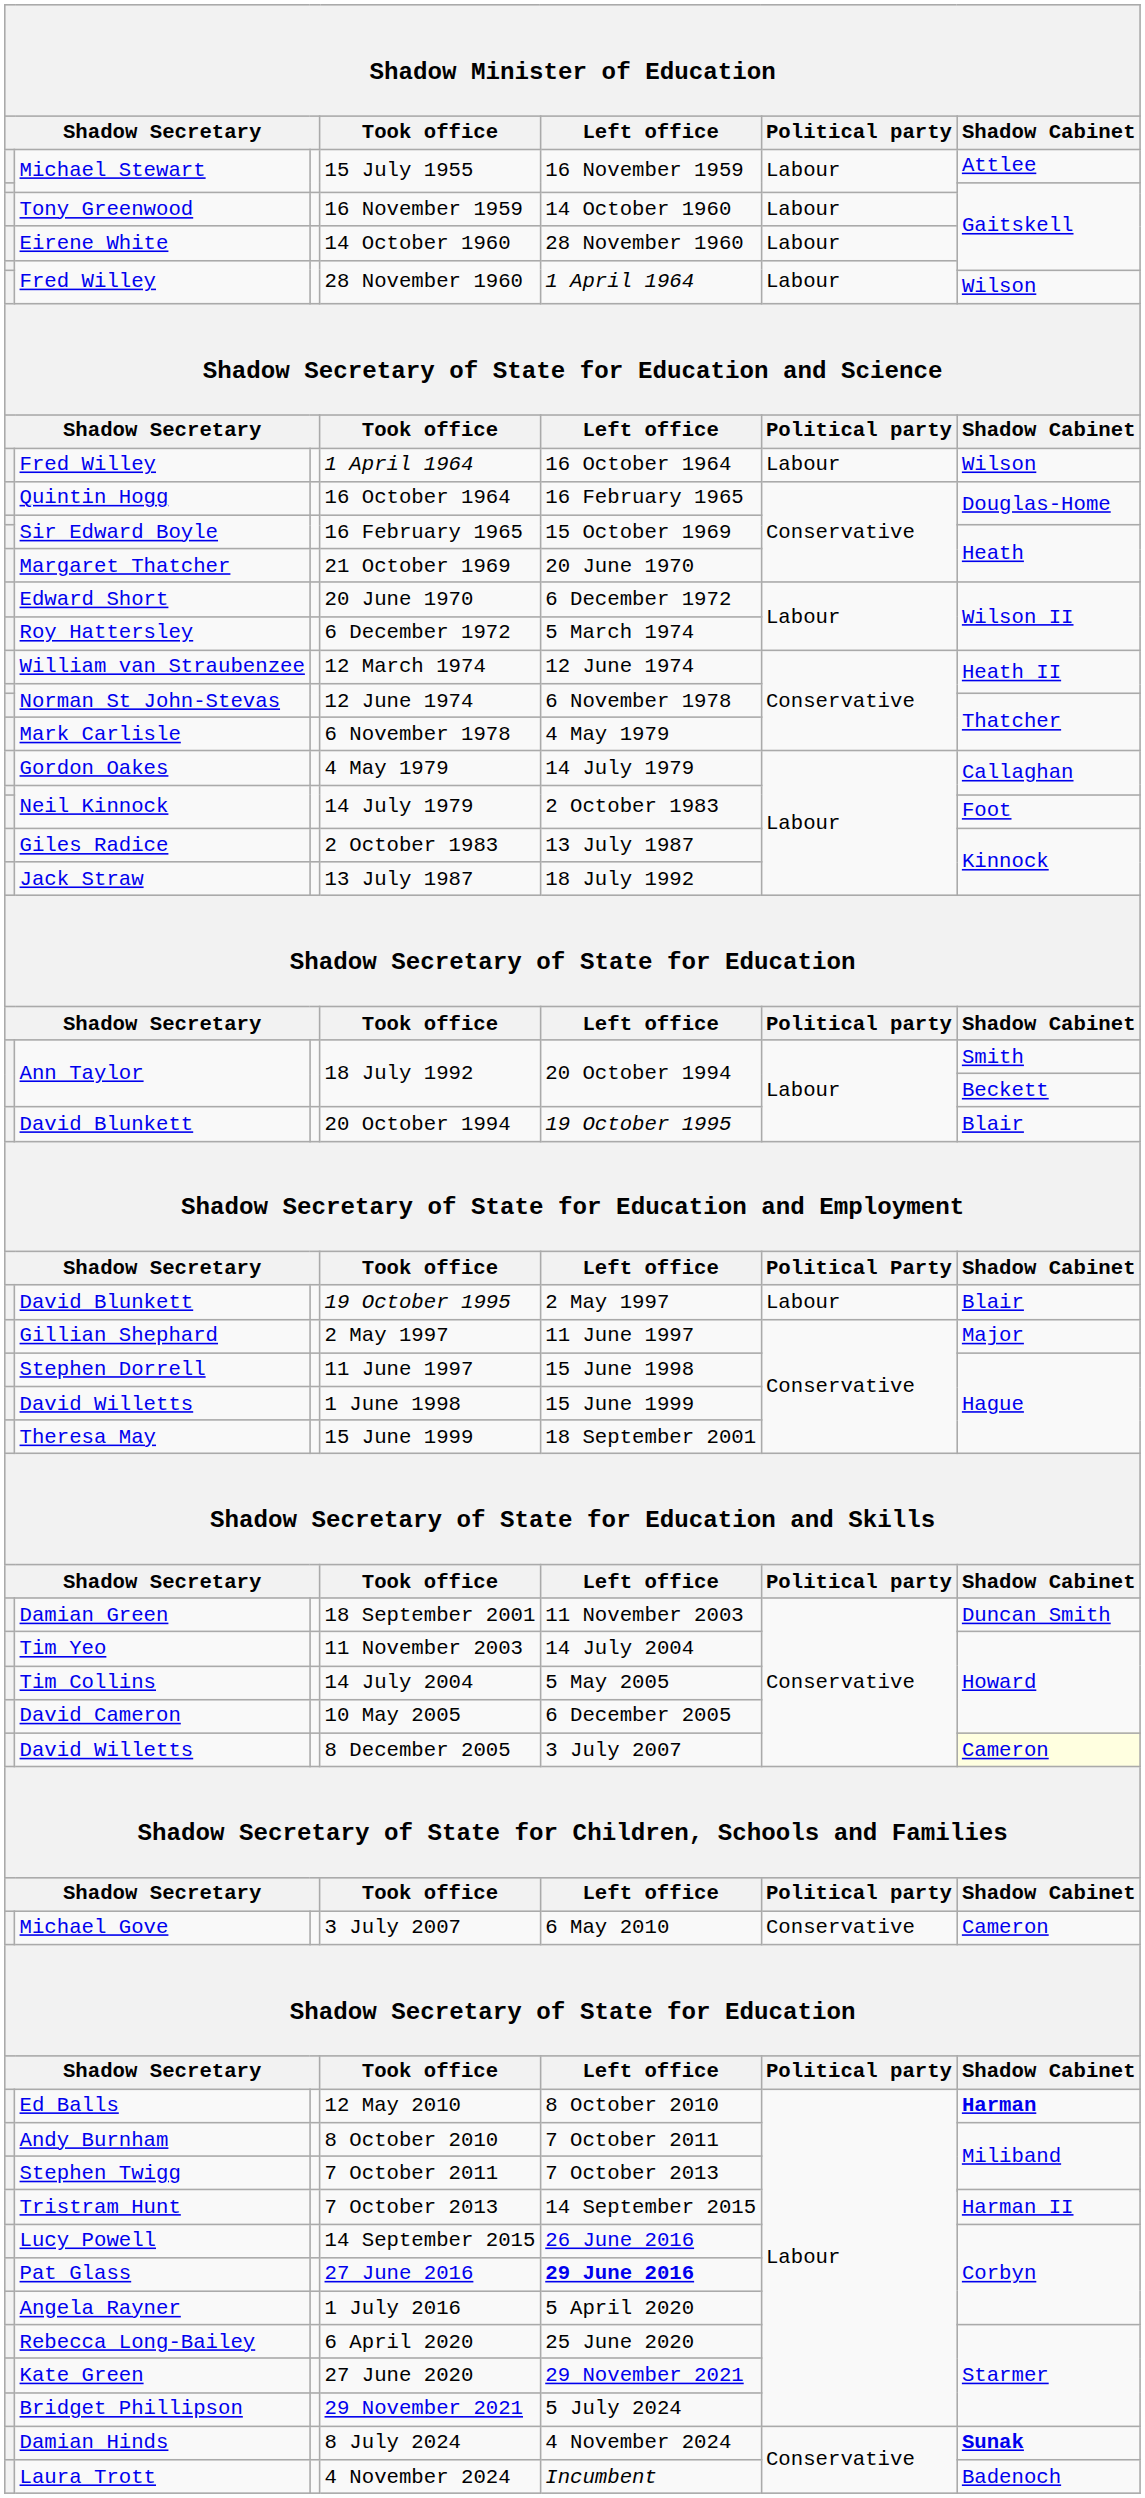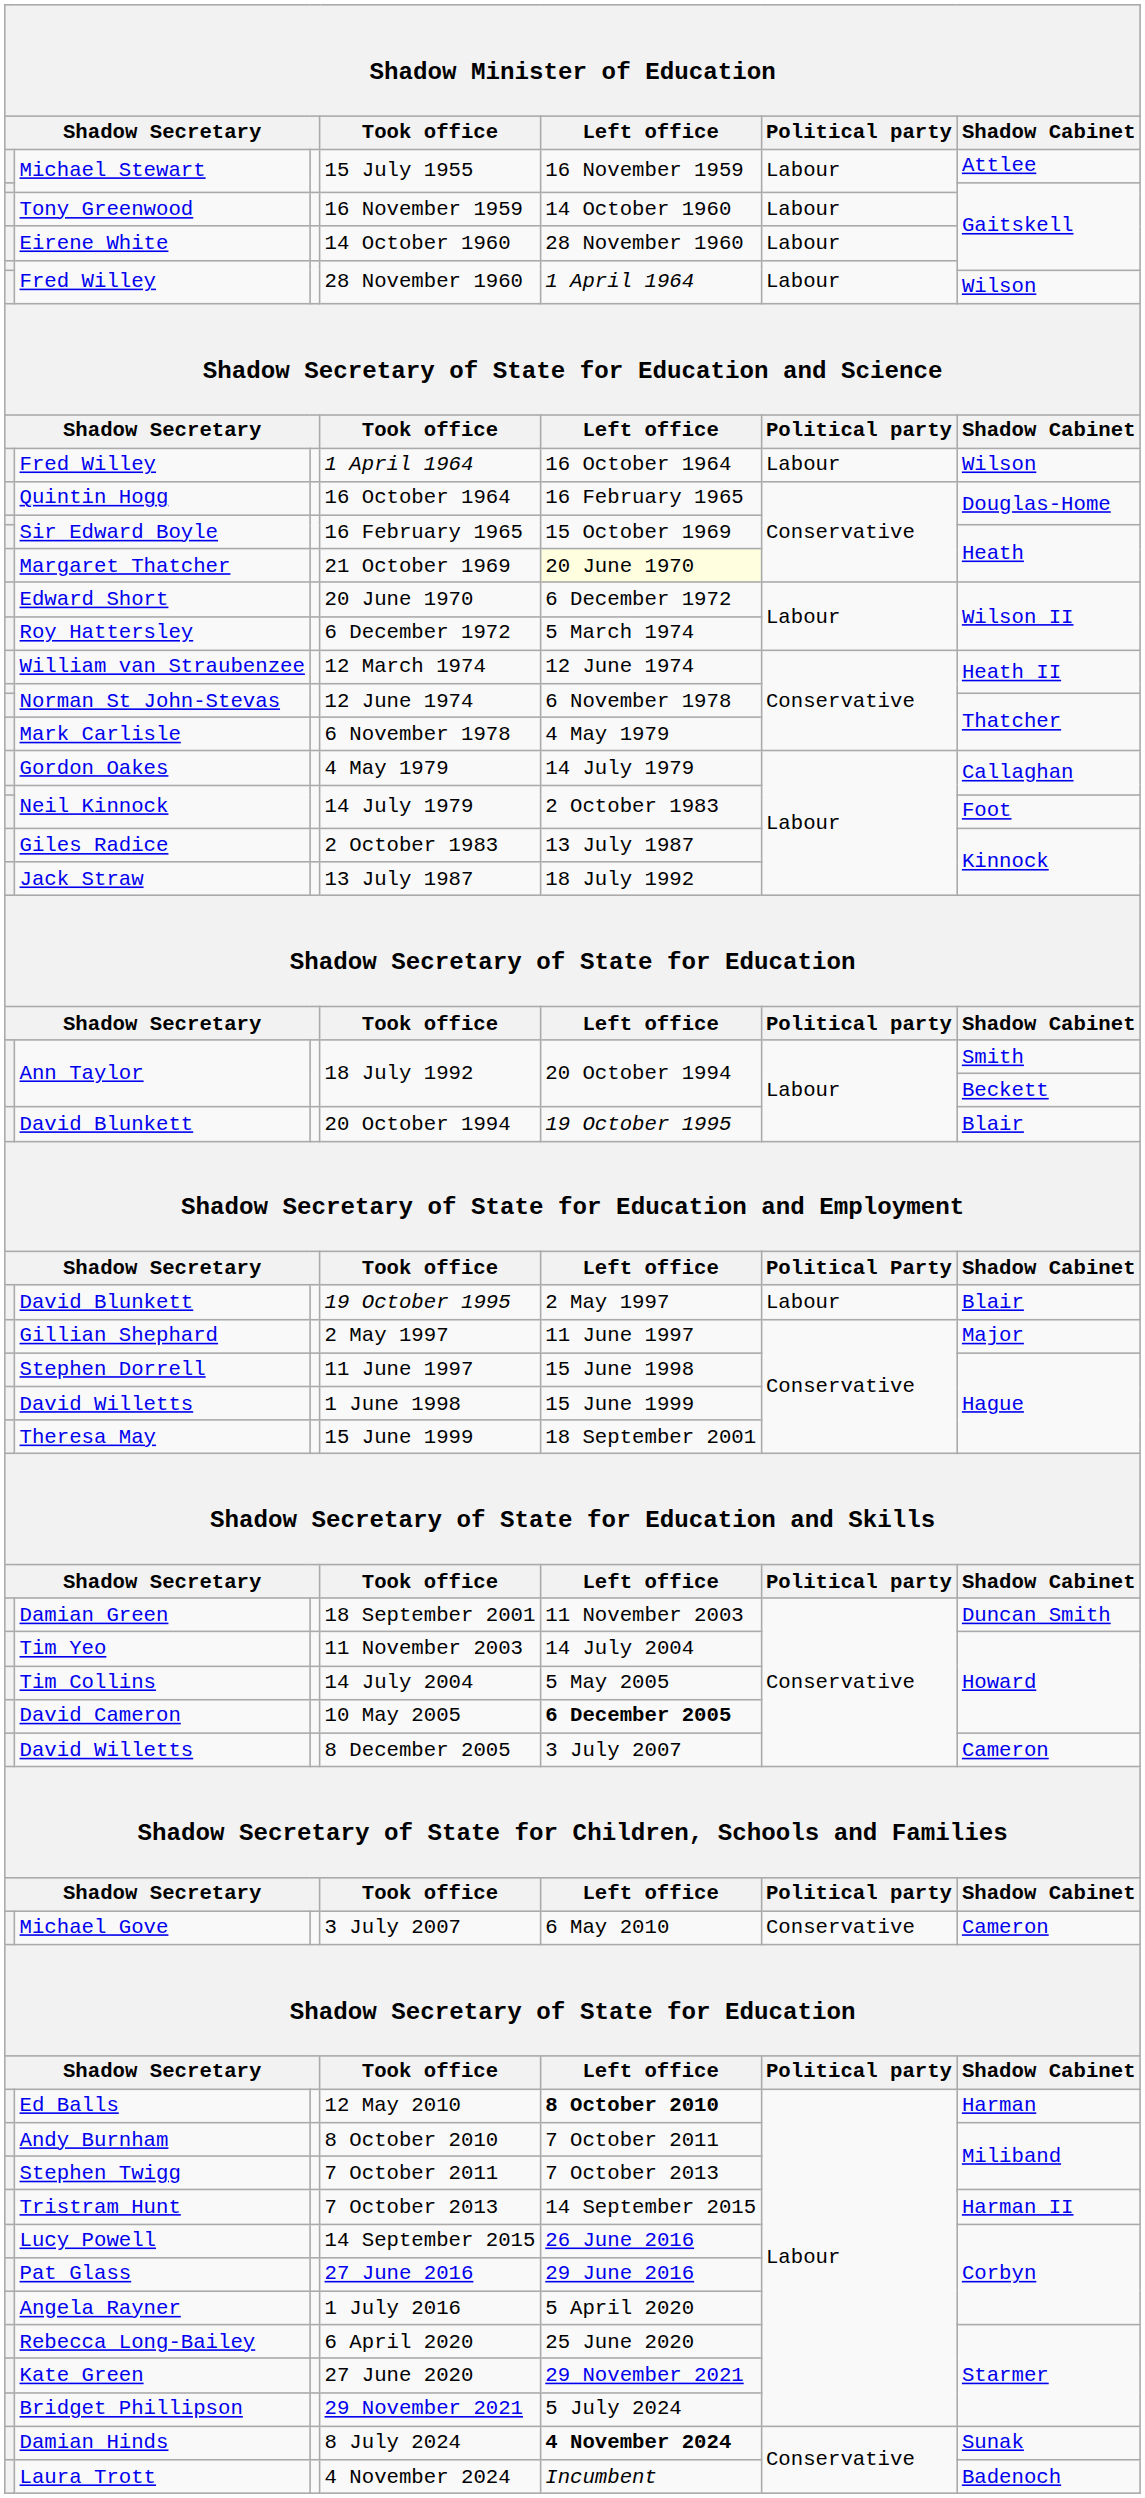(620, 566) no background -> (620, 566) lightyellow background
(638, 1716) normal -> (638, 1716) bold
(1005, 1750) lightyellow background -> (1005, 1750) no background
(632, 2106) normal -> (632, 2106) bold
(999, 2106) bold -> (999, 2106) normal
(620, 2274) bold -> (620, 2274) normal
(638, 2443) normal -> (638, 2443) bold
(993, 2443) bold -> (993, 2443) normal
